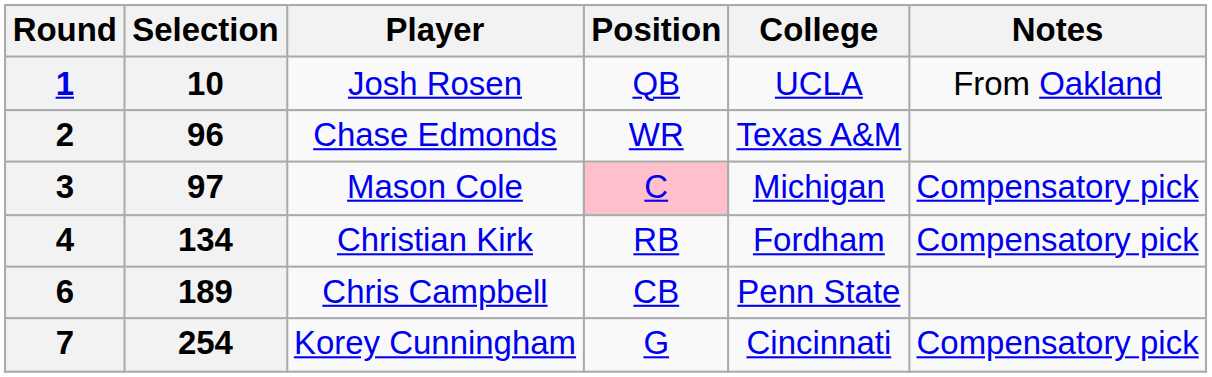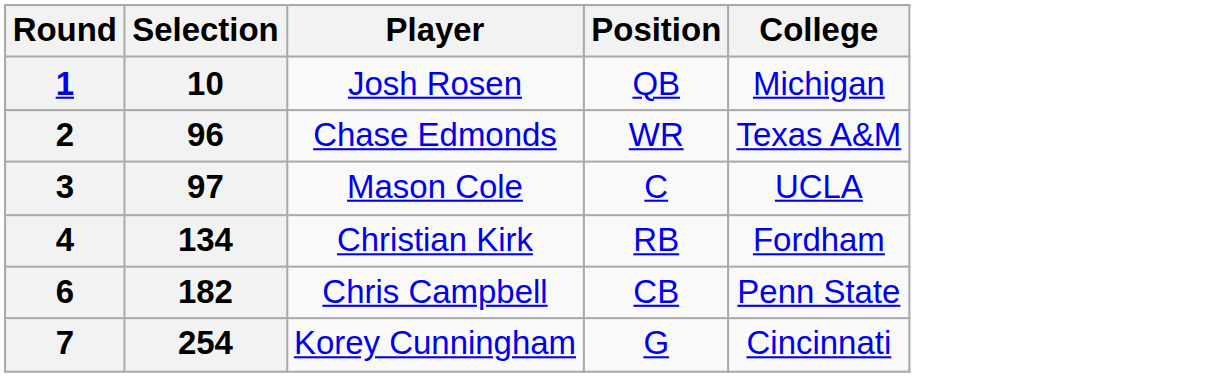- column: (1058, 30)
(819, 82) UCLA -> (819, 82) Michigan
(656, 187) pink background -> (656, 187) no background
(819, 187) Michigan -> (819, 187) UCLA
(205, 291) 189 -> (205, 291) 182
